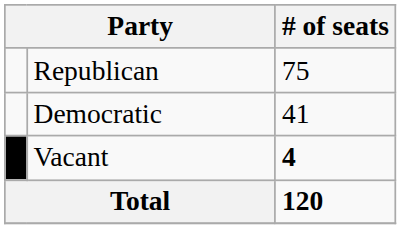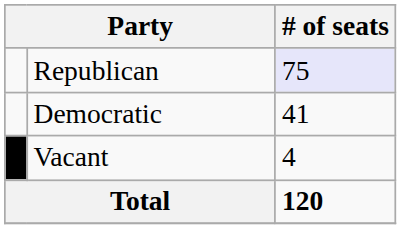(296, 69) no background -> (296, 69) lavender background
(289, 157) bold -> (289, 157) normal
